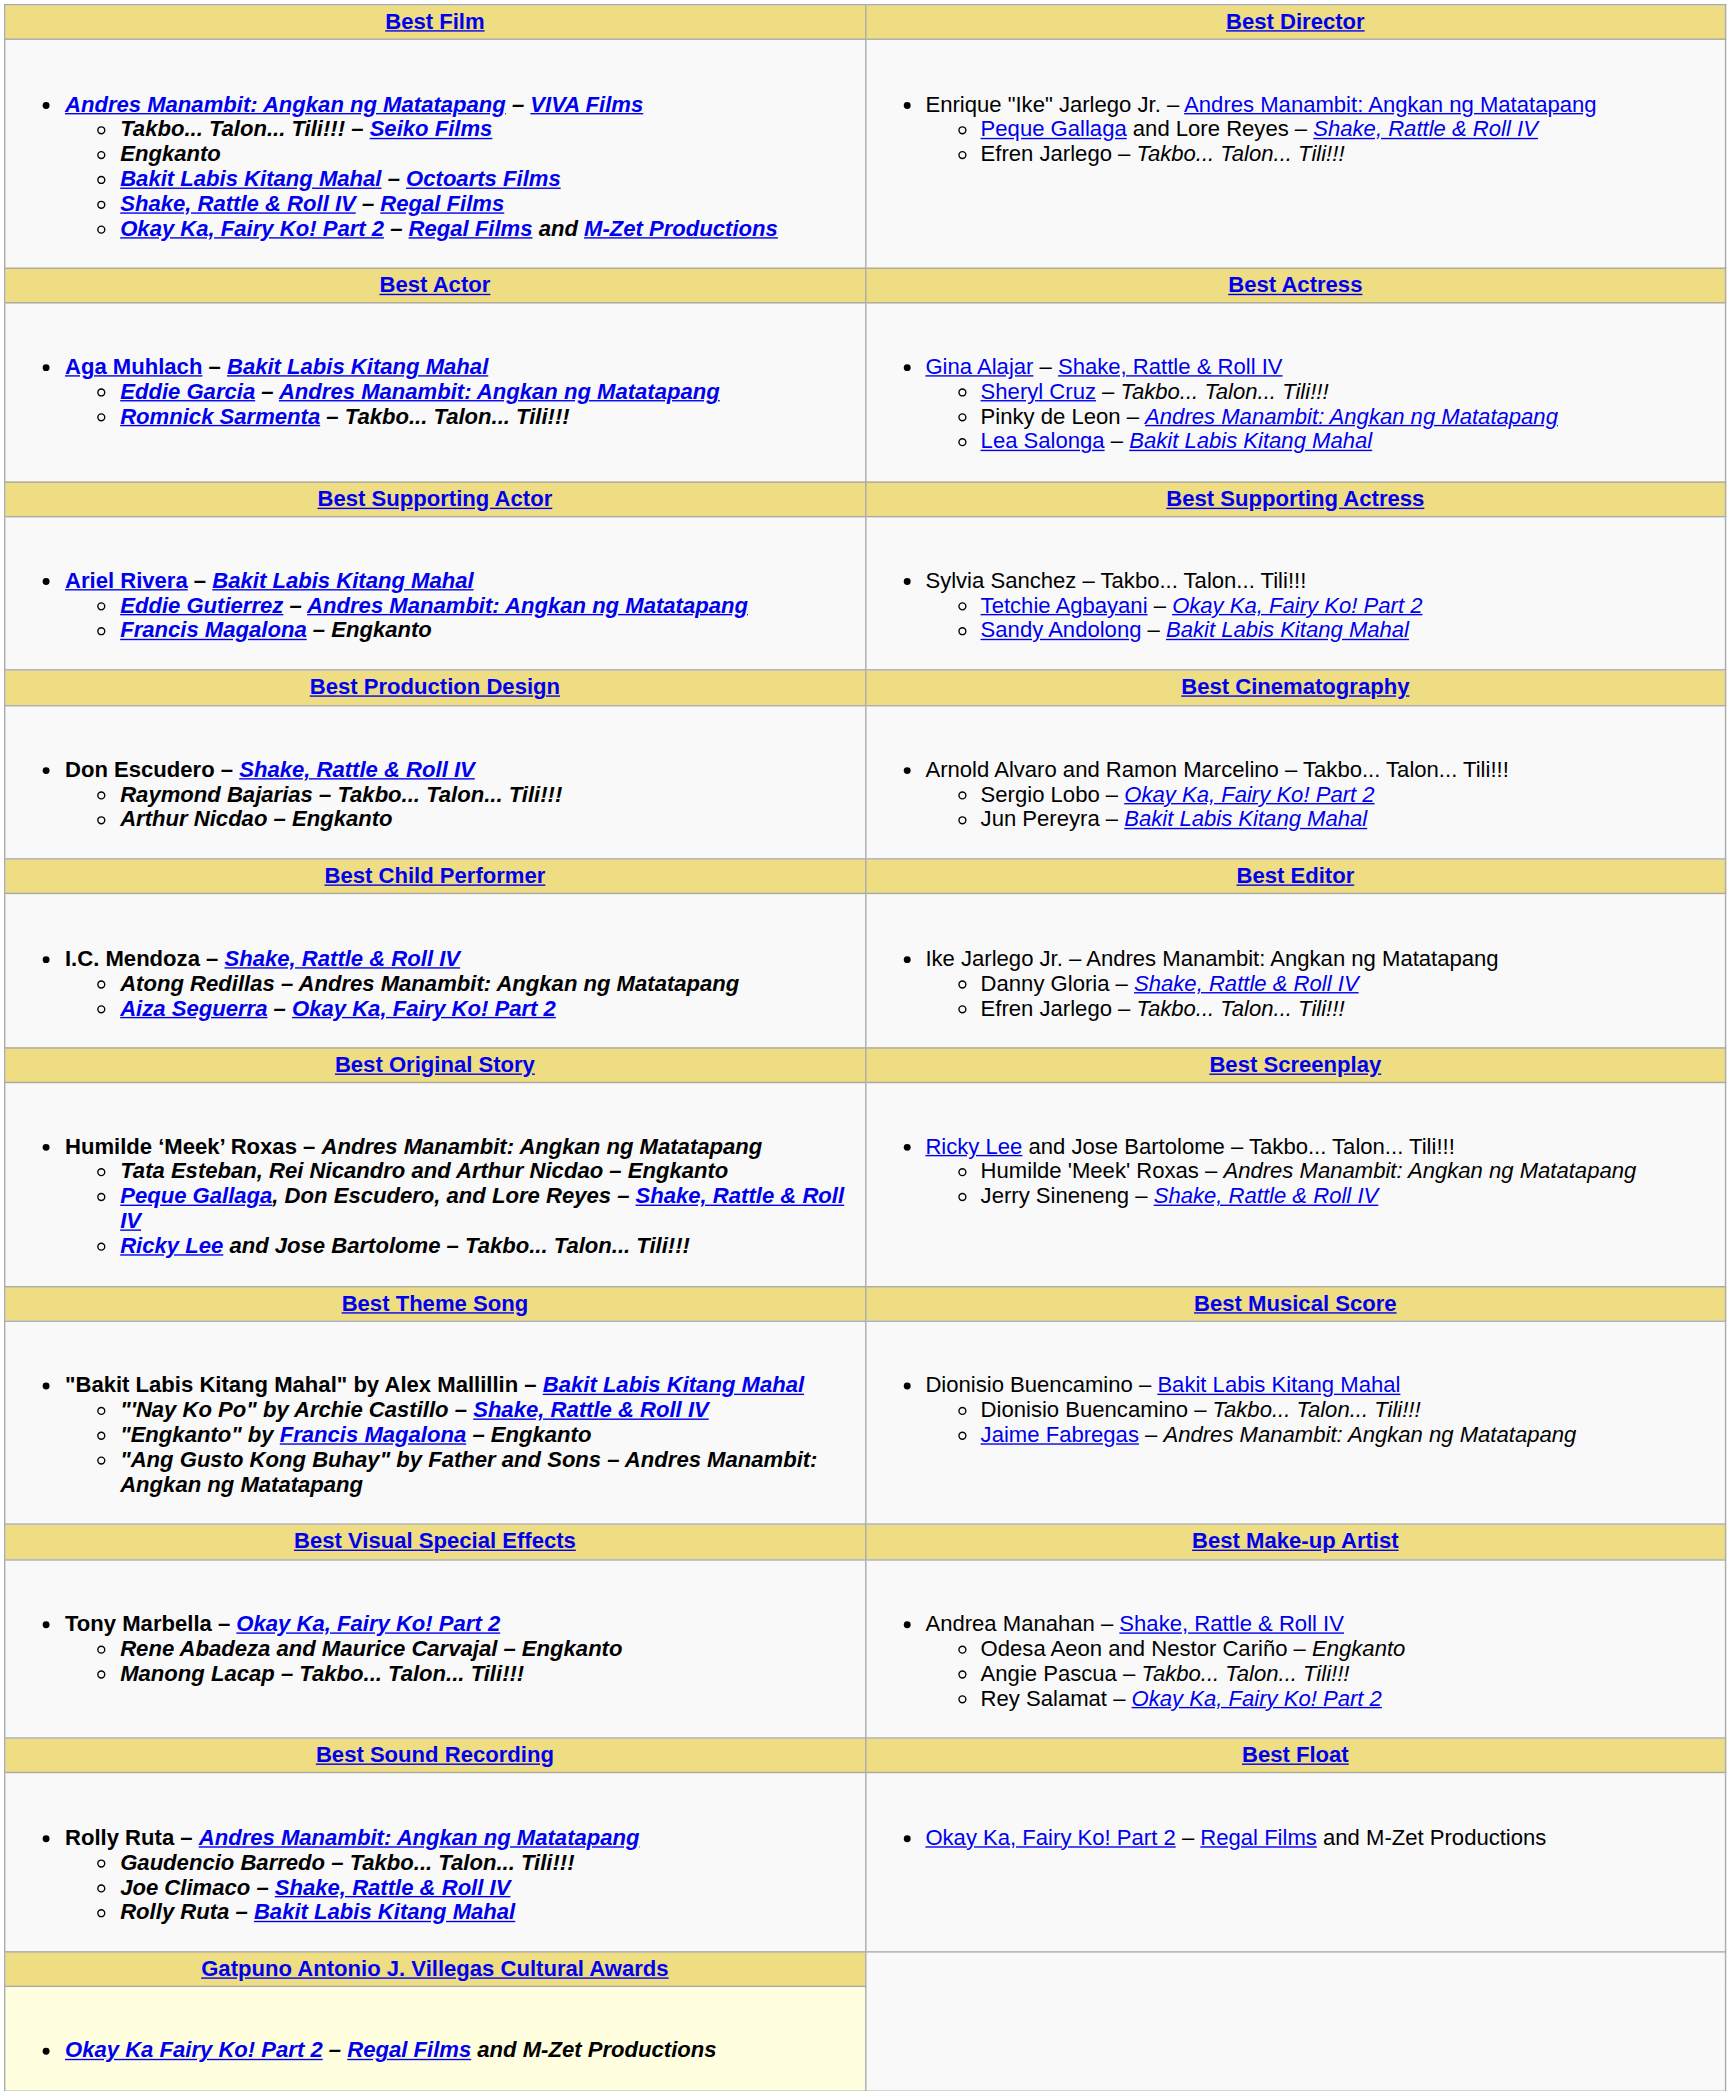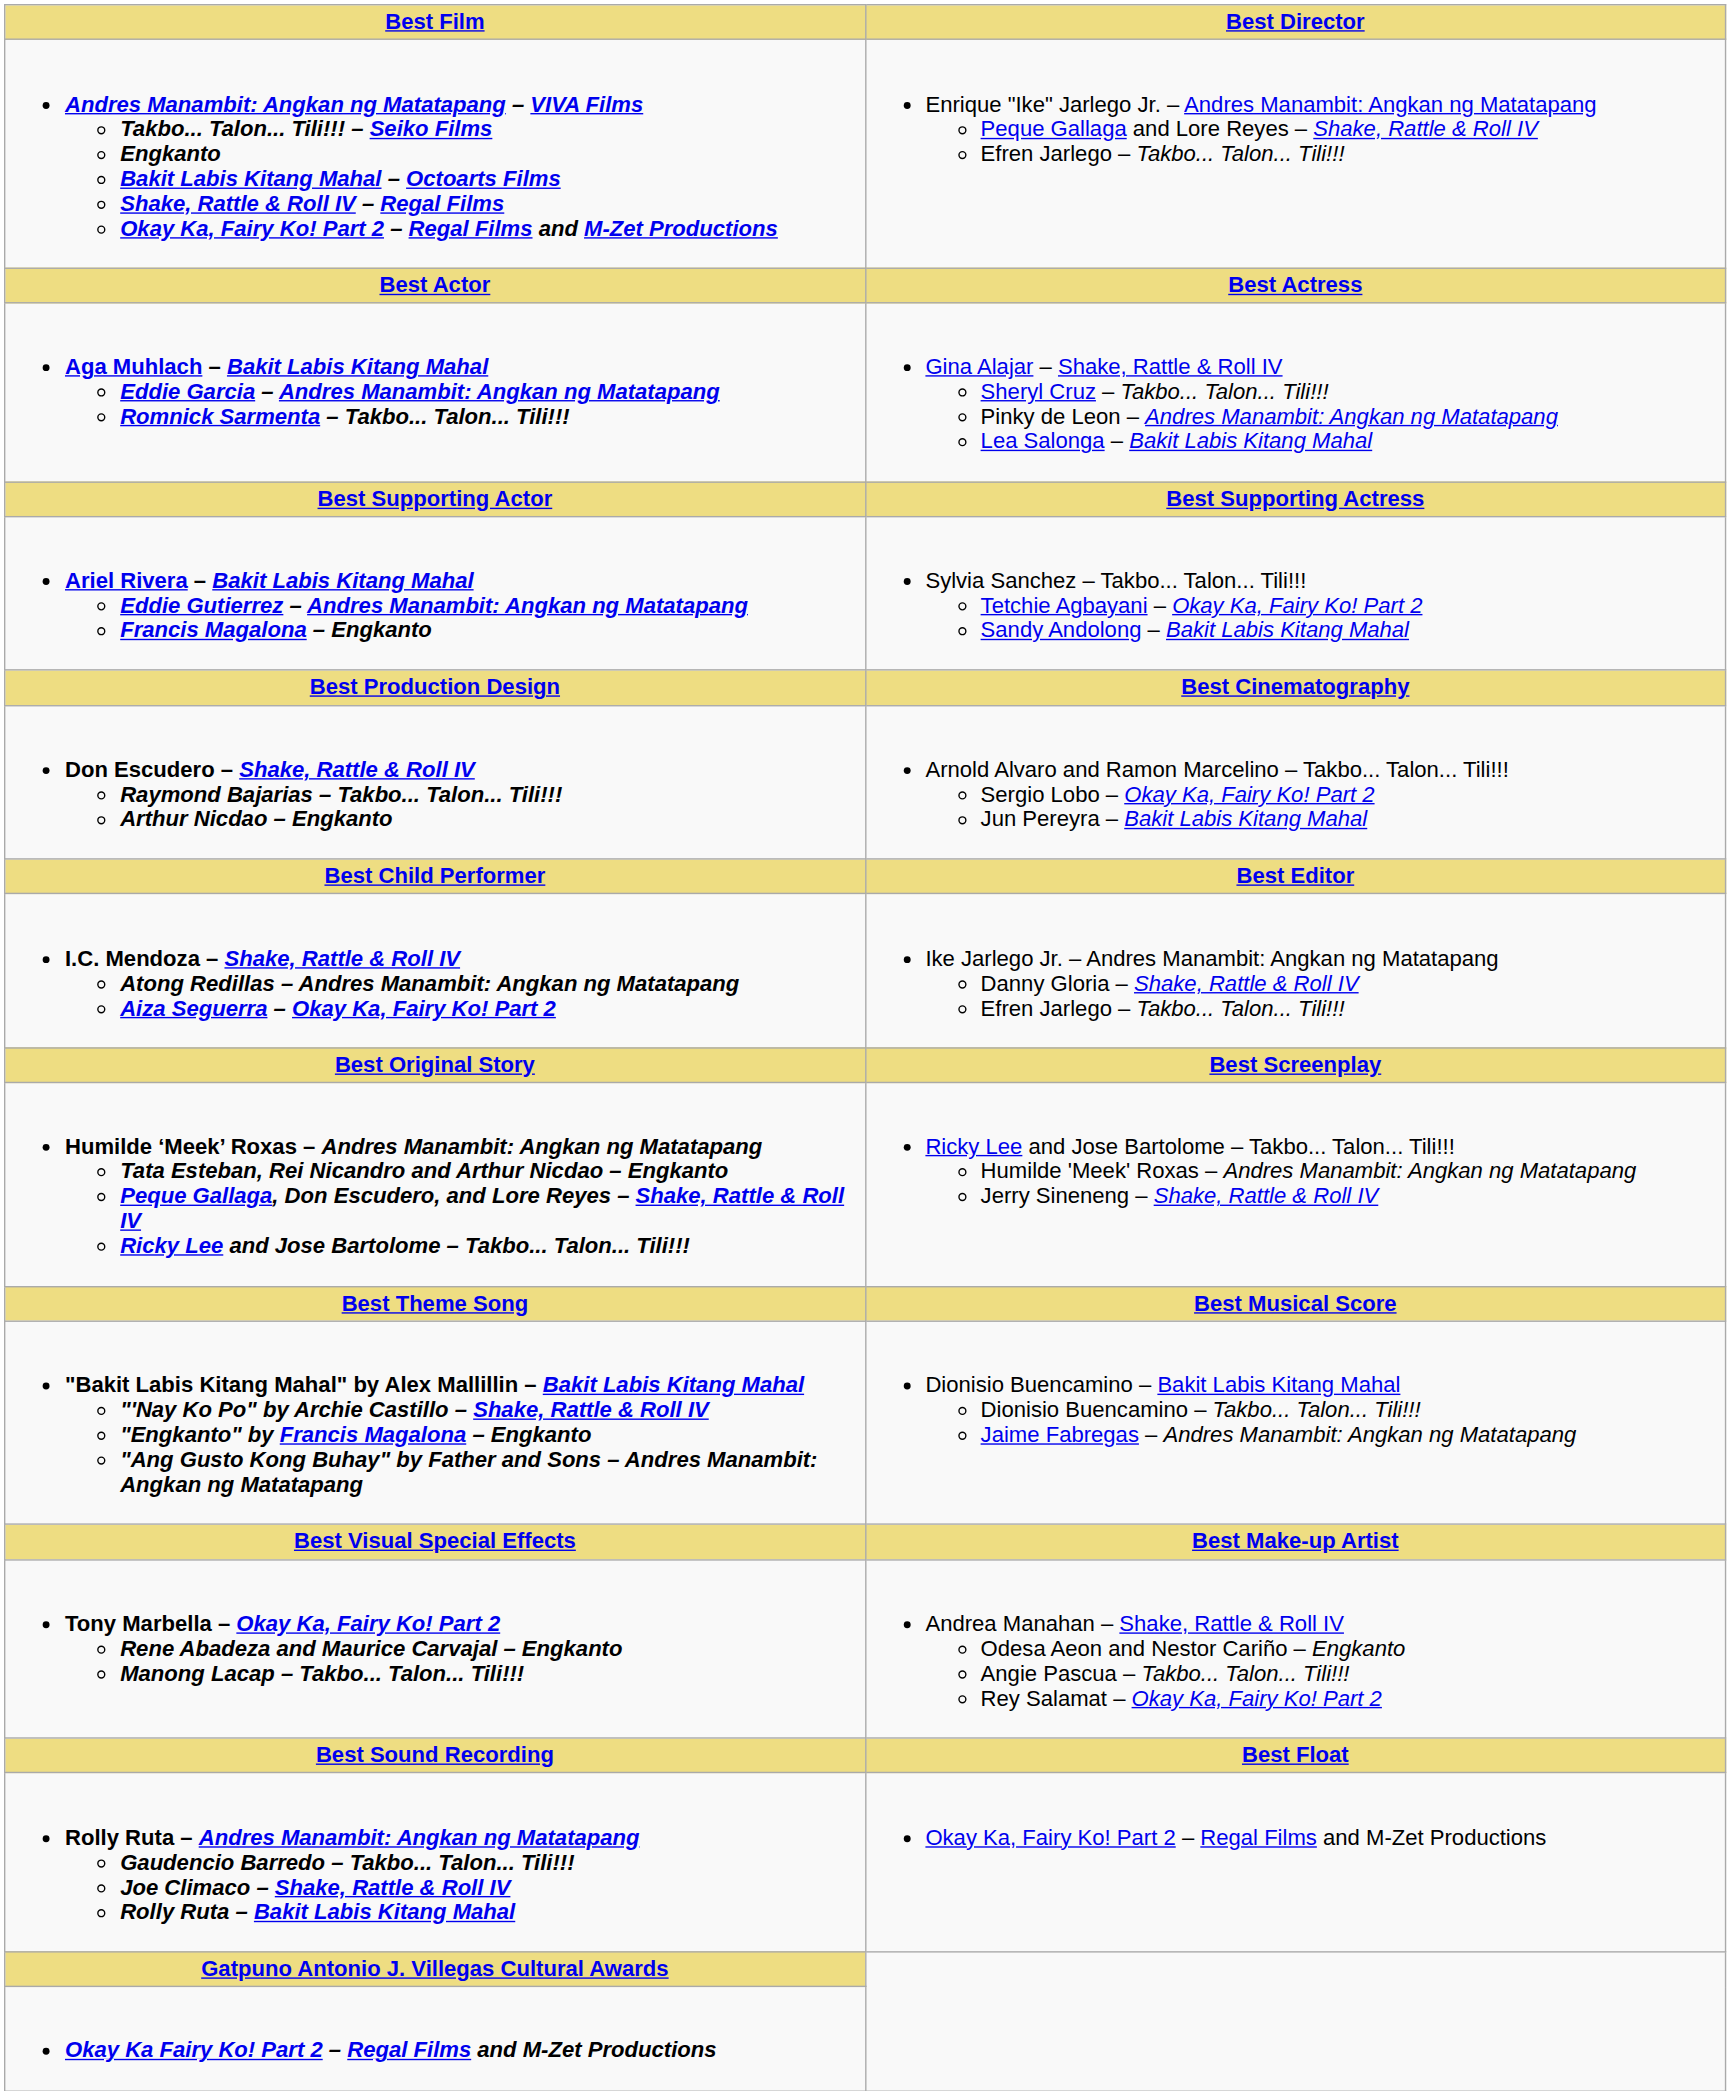(435, 2051) lightyellow background -> (435, 2051) no background
